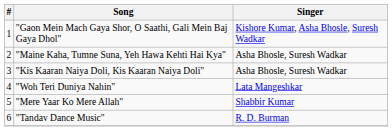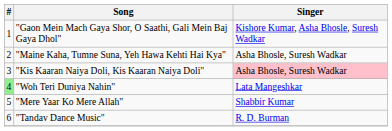(291, 71) no background -> (291, 71) pink background
(9, 87) no background -> (9, 87) lightgreen background
